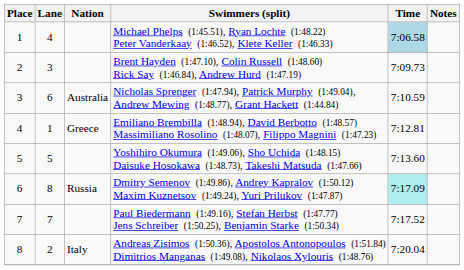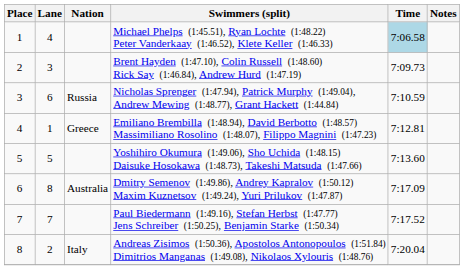(88, 98) Australia -> (82, 98) Russia
(82, 189) Russia -> (88, 189) Australia
(408, 189) paleturquoise background -> (408, 189) no background
